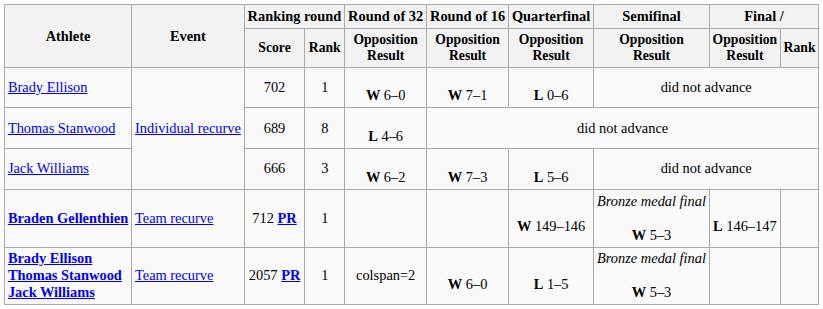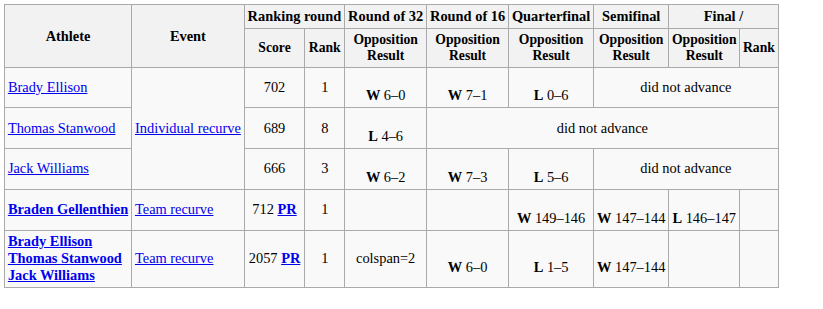(652, 218) Bronze medal final W 5–3 -> (631, 218) W 147–144
(652, 275) Bronze medal final W 5–3 -> (631, 267) W 147–144
